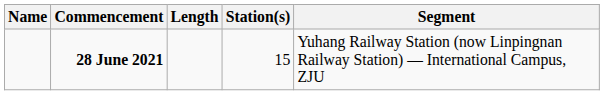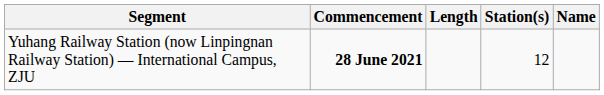columns swapped: (447, 16) <-> (28, 16)
(282, 59) 15 -> (541, 59) 12
